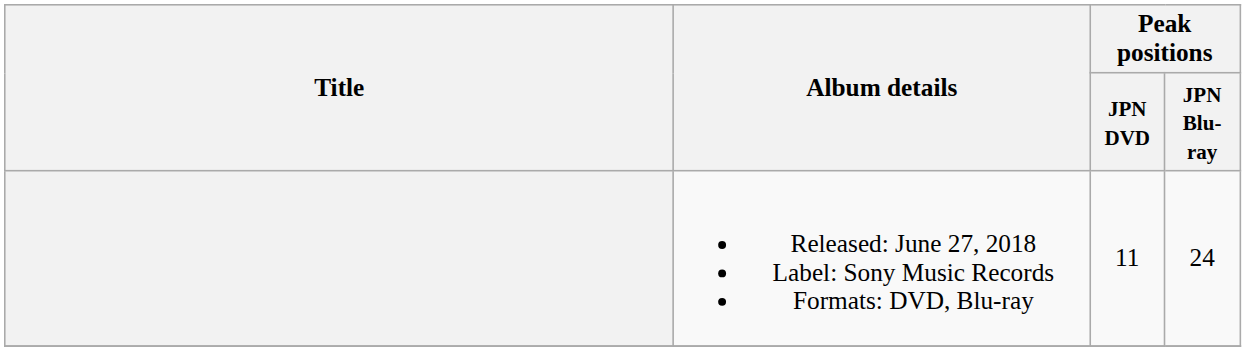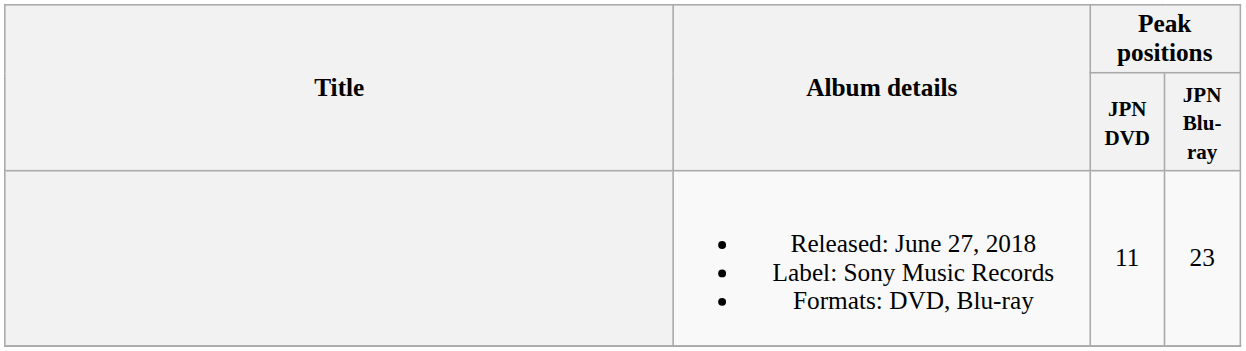(1202, 257) 24 -> (1202, 257) 23
